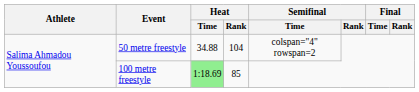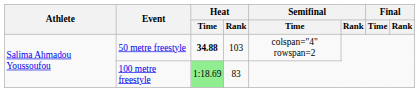(207, 48) normal -> (207, 48) bold
(236, 48) 104 -> (236, 48) 103
(236, 74) 85 -> (236, 74) 83
